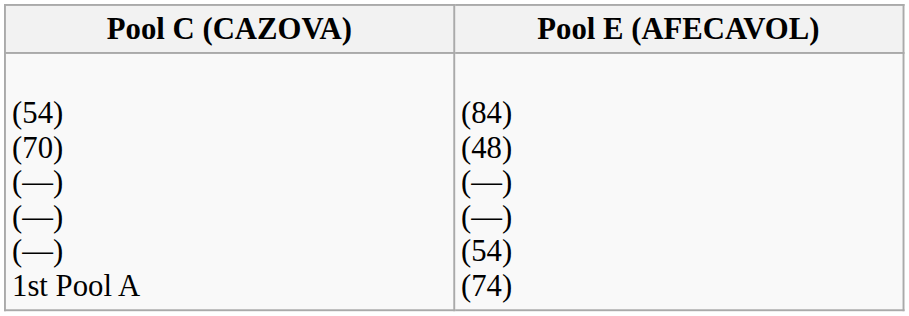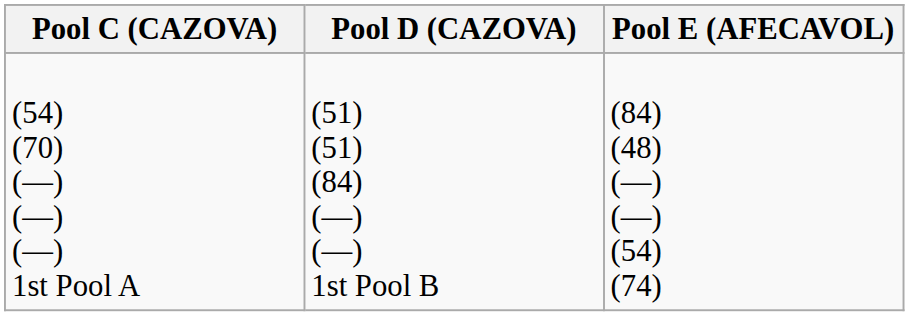+ column: (454, 28)
